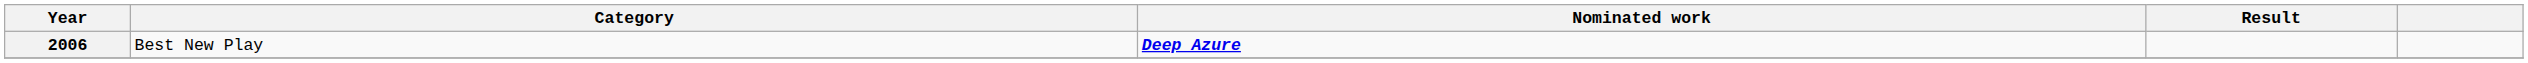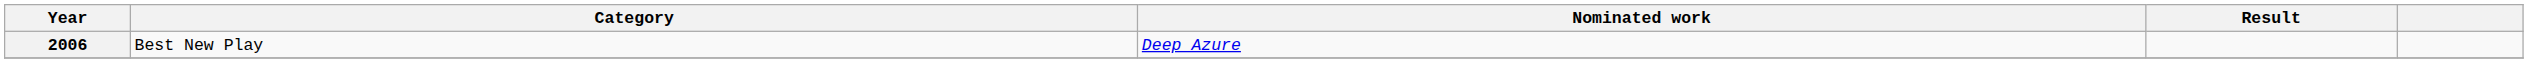(1191, 45) bold -> (1191, 45) normal
